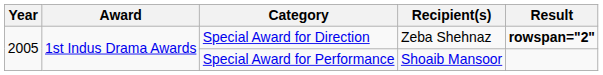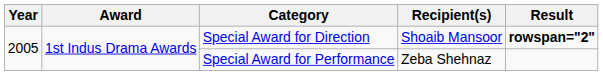(446, 37) Zeba Shehnaz -> (452, 37) Shoaib Mansoor
(452, 59) Shoaib Mansoor -> (446, 59) Zeba Shehnaz
